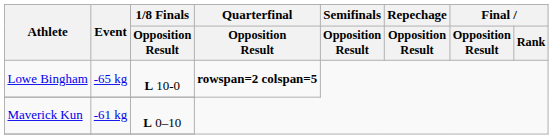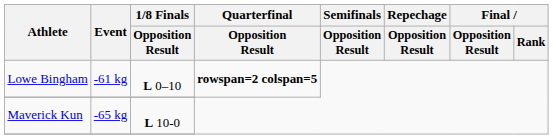(111, 79) -65 kg -> (111, 79) -61 kg
(162, 86) L 10-0 -> (162, 86) L 0–10
(111, 115) -61 kg -> (111, 115) -65 kg
(162, 123) L 0–10 -> (162, 123) L 10-0
